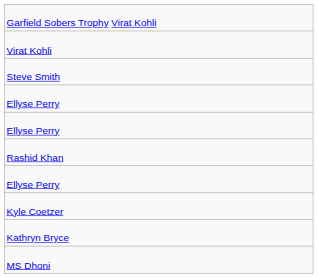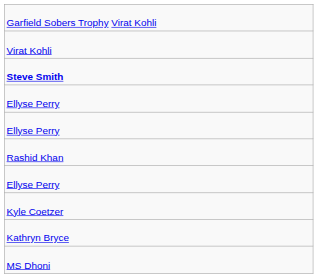(33, 77) normal -> (35, 77) bold
